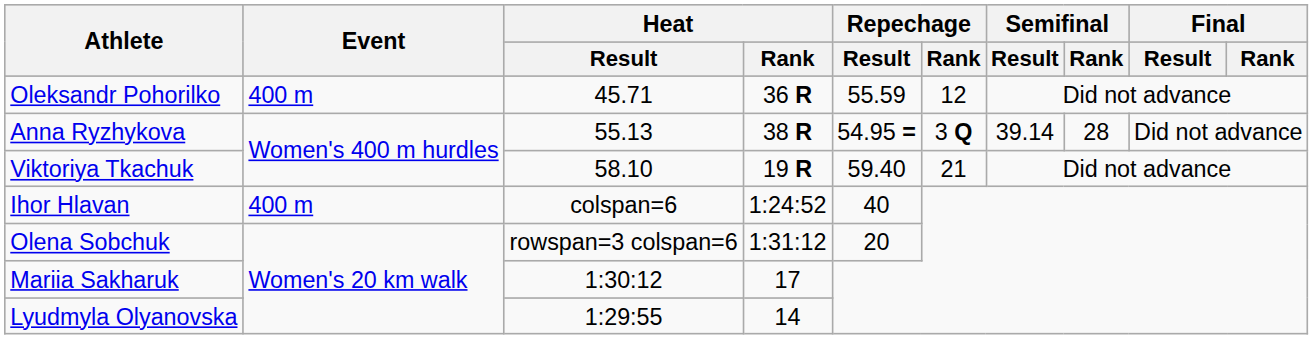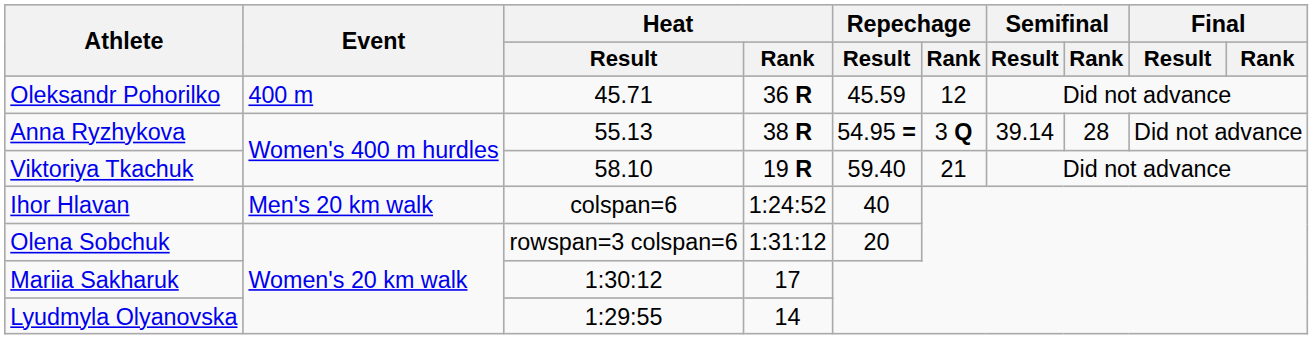(877, 95) 55.59 -> (877, 95) 45.59
(281, 206) 400 m -> (341, 206) Men's 20 km walk
